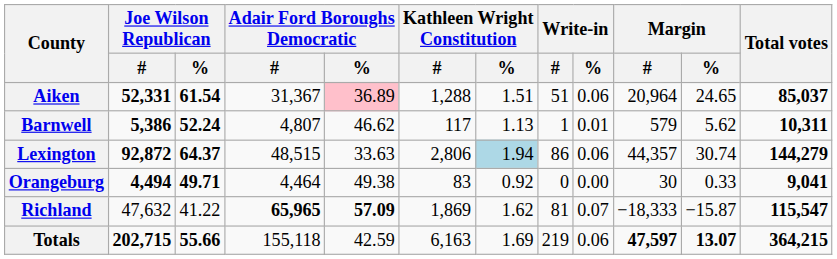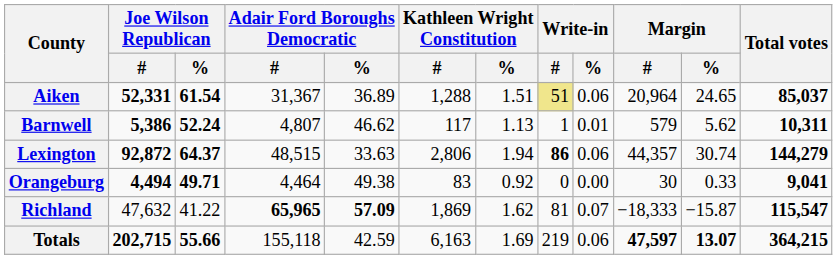(374, 96) pink background -> (374, 96) no background
(560, 96) no background -> (560, 96) khaki background
(518, 153) lightblue background -> (518, 153) no background
(560, 153) normal -> (560, 153) bold
